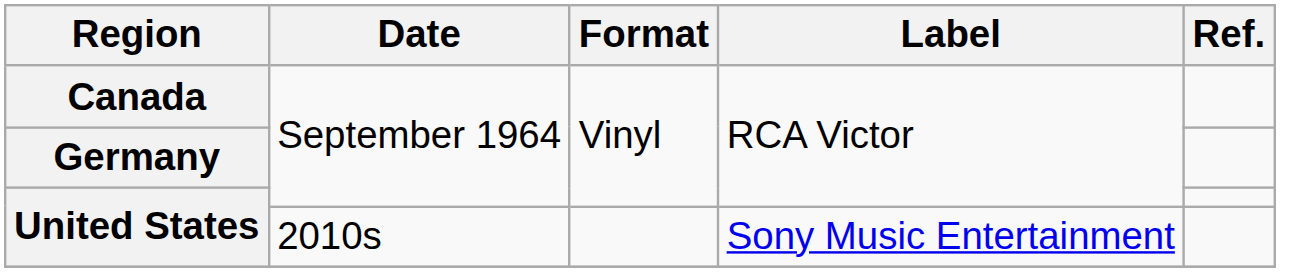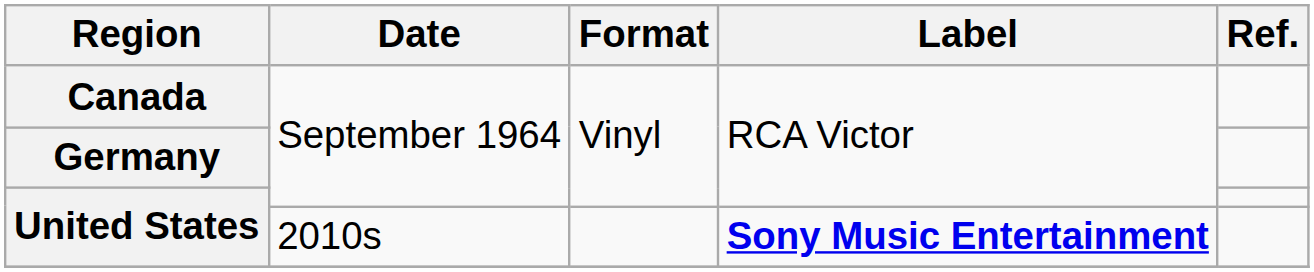(951, 235) normal -> (968, 235) bold
